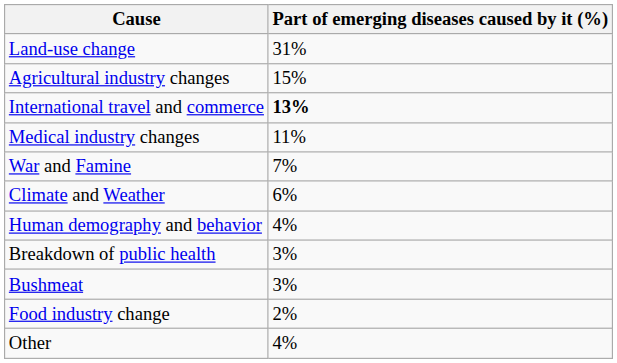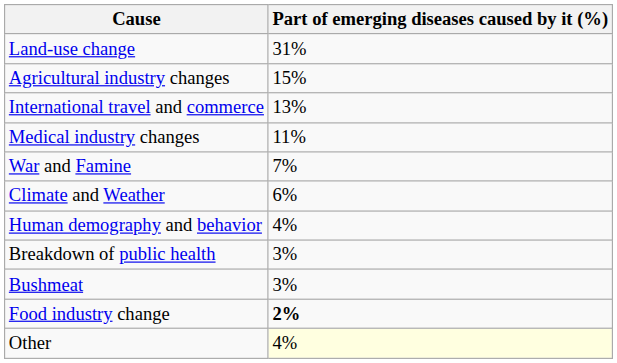(291, 107) bold -> (290, 107) normal
(285, 313) normal -> (286, 313) bold
(285, 343) no background -> (285, 343) lightyellow background
